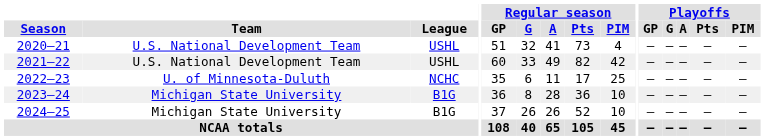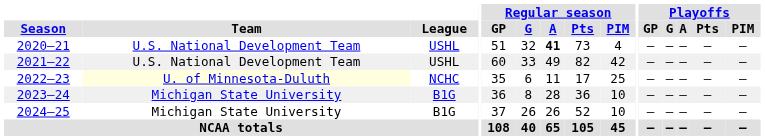(553, 45) normal -> (553, 45) bold
(246, 78) no background -> (246, 78) lightyellow background
